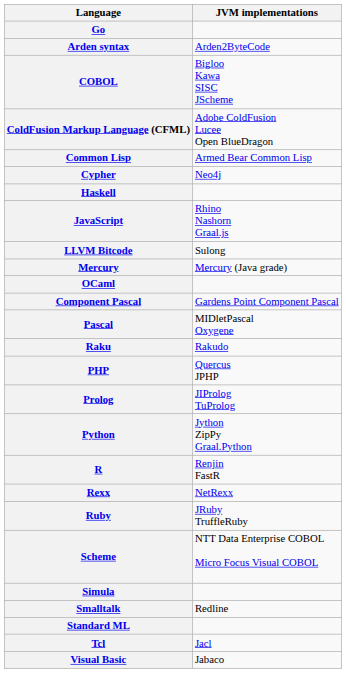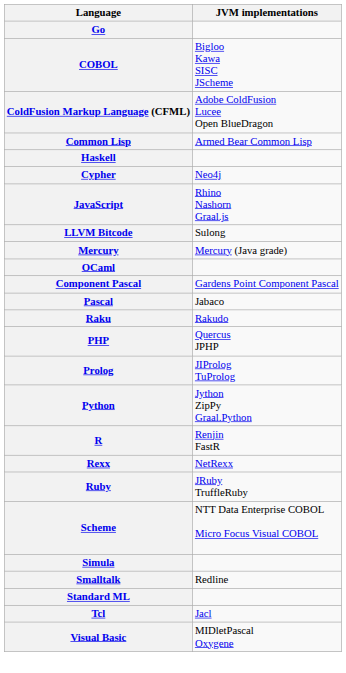- row: (98, 47)
rows swapped: (98, 175) <-> (98, 192)
(224, 324) MIDletPascal Oxygene -> (209, 301) Jabaco
(209, 660) Jabaco -> (224, 637) MIDletPascal Oxygene
